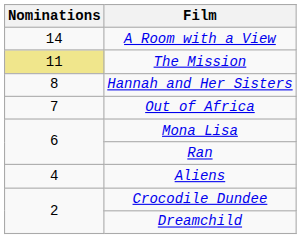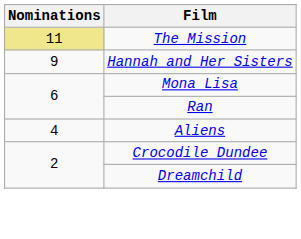- row: (200, 39)
(54, 85) 8 -> (54, 62) 9
- row: (200, 108)
